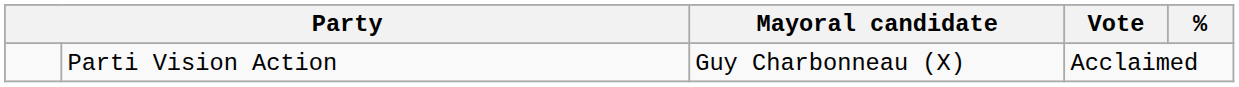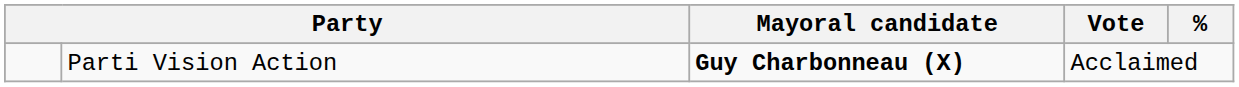(830, 63) normal -> (830, 63) bold
